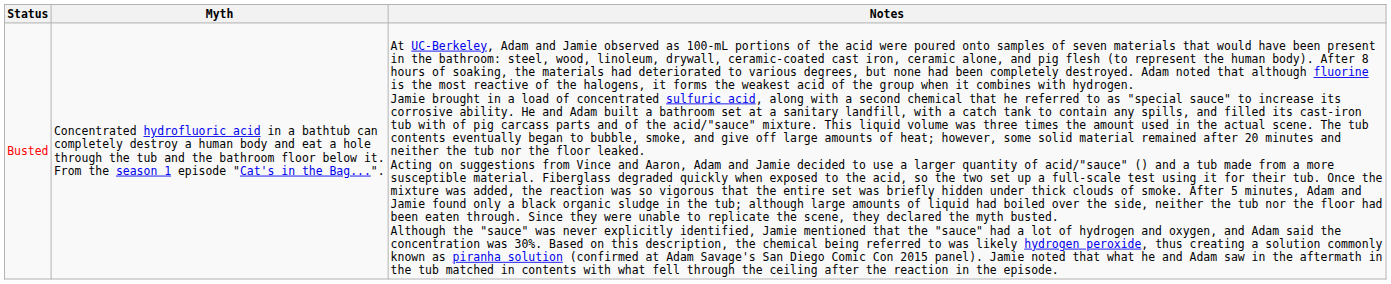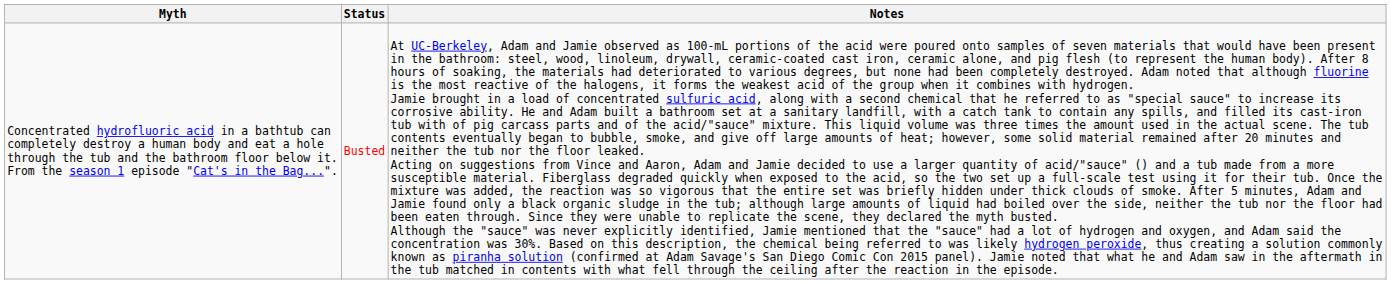columns swapped: (220, 14) <-> (28, 14)
